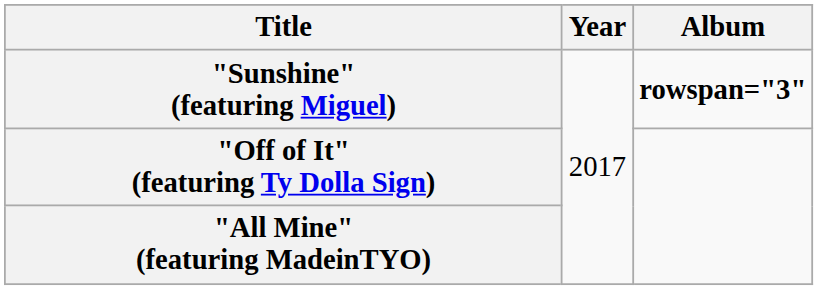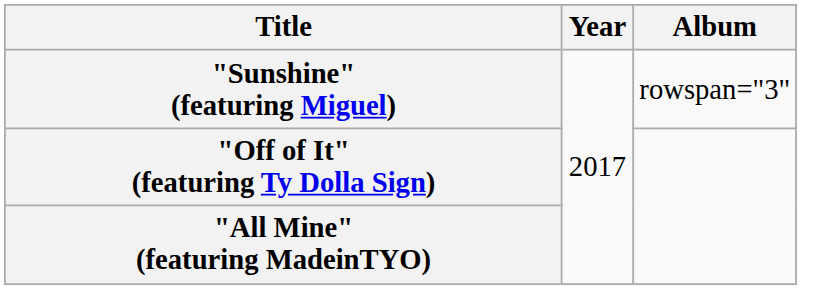(723, 88) bold -> (715, 88) normal
